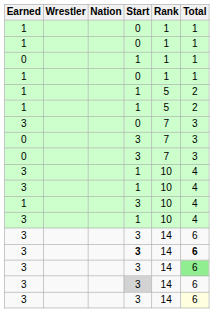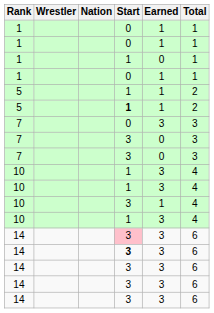columns swapped: (166, 12) <-> (24, 12)
(138, 108) normal -> (128, 108) bold
(138, 236) no background -> (128, 236) pink background
(195, 252) bold -> (195, 252) normal
(195, 268) lightgreen background -> (195, 268) no background
(138, 284) lightgrey background -> (128, 284) no background
(195, 300) lightyellow background -> (195, 300) no background
